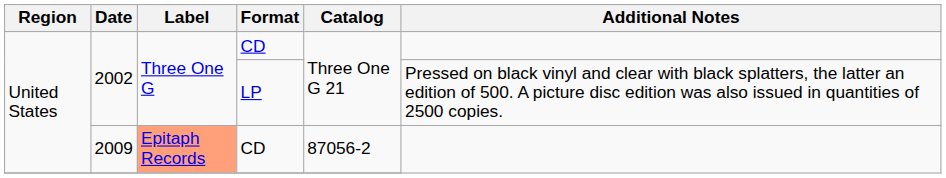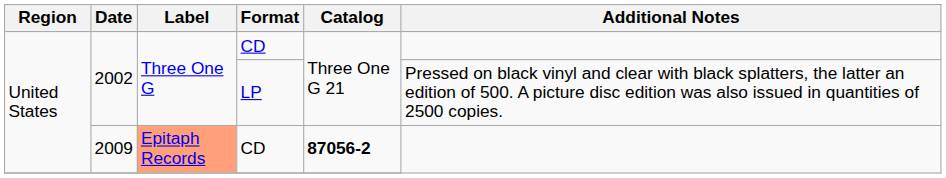(339, 149) normal -> (339, 149) bold
